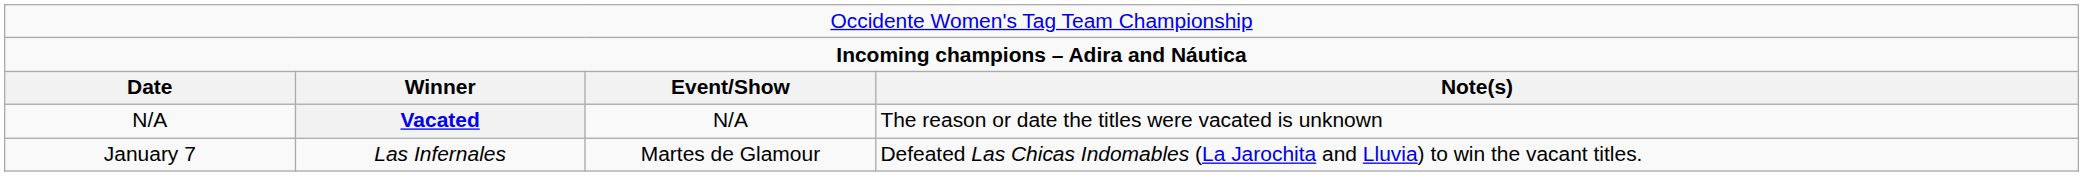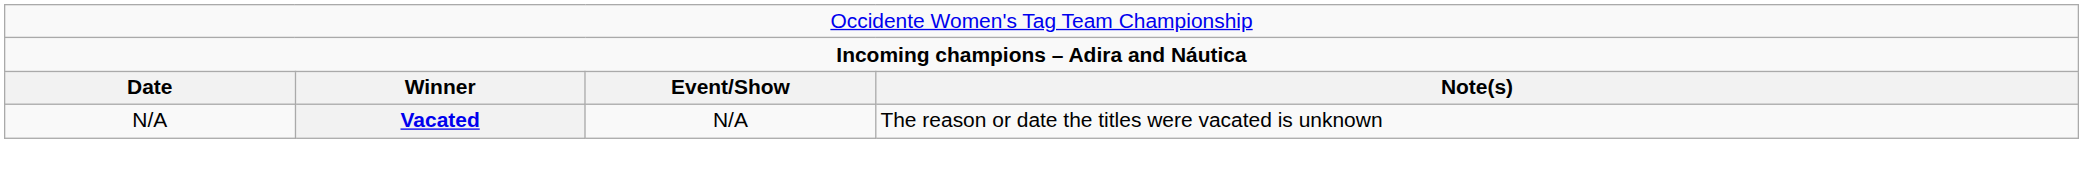- row: (150, 154)
